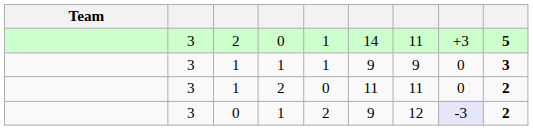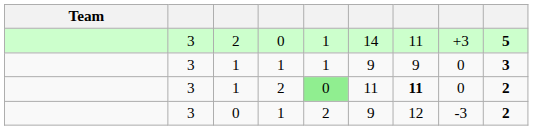(326, 88) no background -> (326, 88) lightgreen background
(416, 88) normal -> (416, 88) bold
(461, 112) lavender background -> (461, 112) no background
